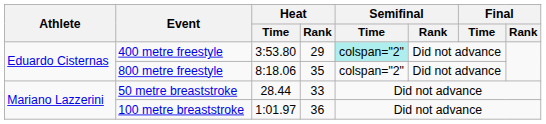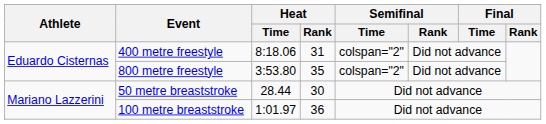(276, 52) 3:53.80 -> (276, 52) 8:18.06
(317, 52) 29 -> (317, 52) 31
(372, 52) paleturquoise background -> (372, 52) no background
(276, 71) 8:18.06 -> (276, 71) 3:53.80
(317, 91) 33 -> (317, 91) 30
